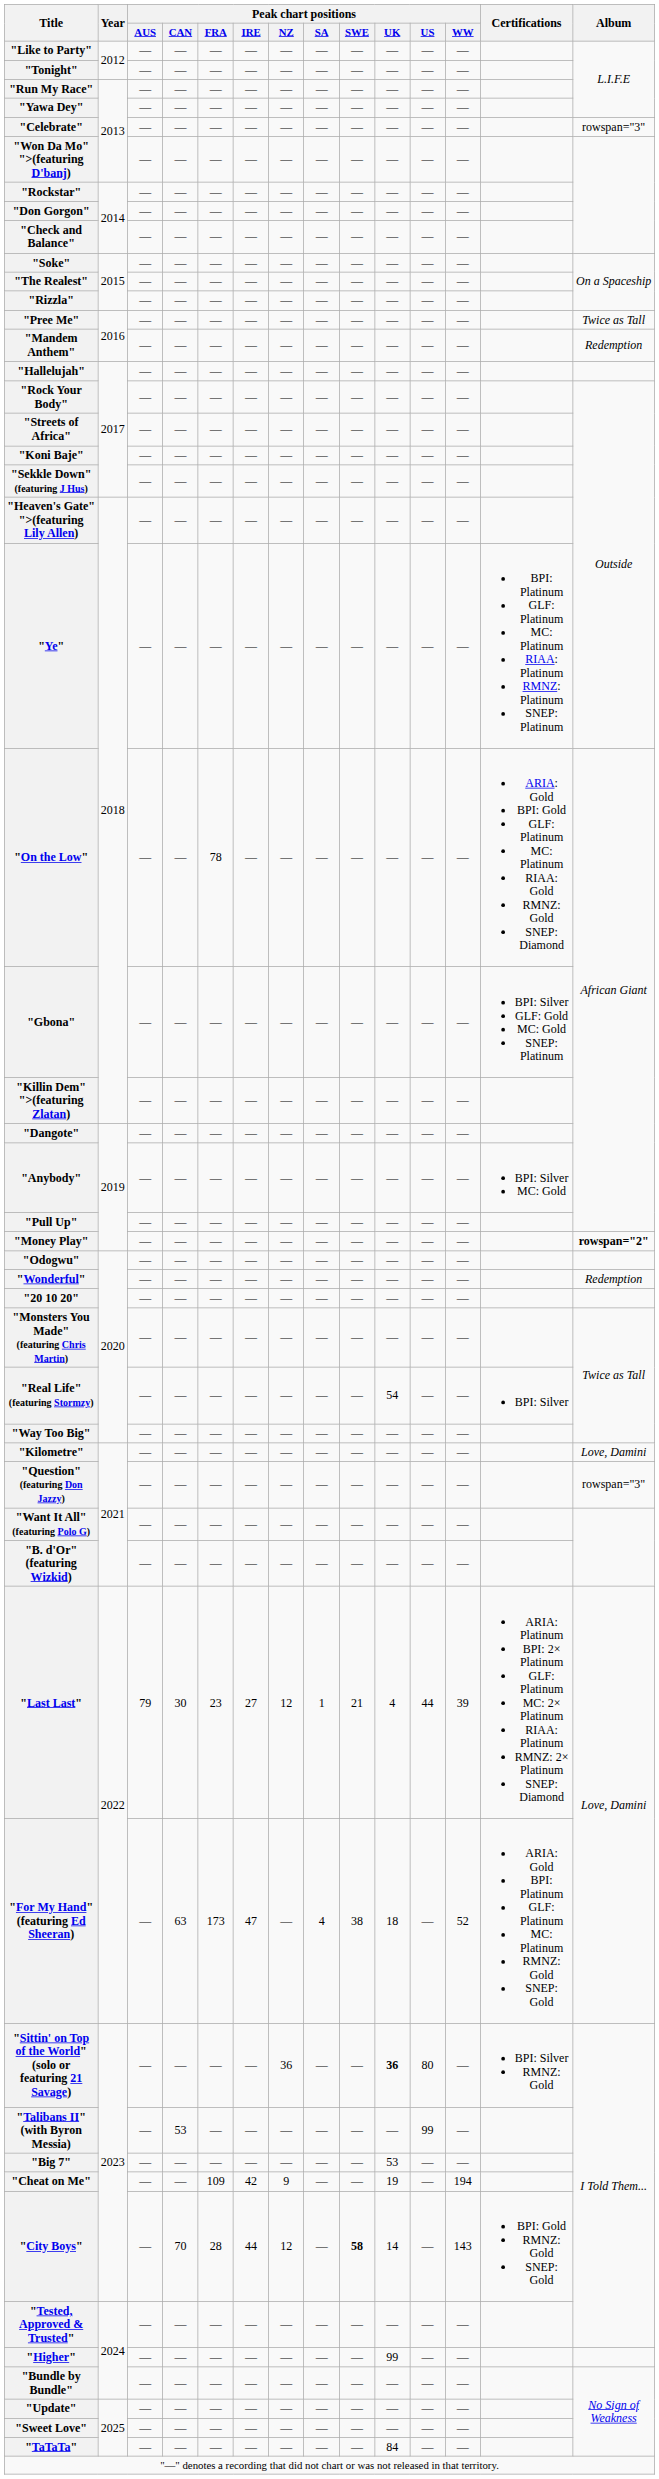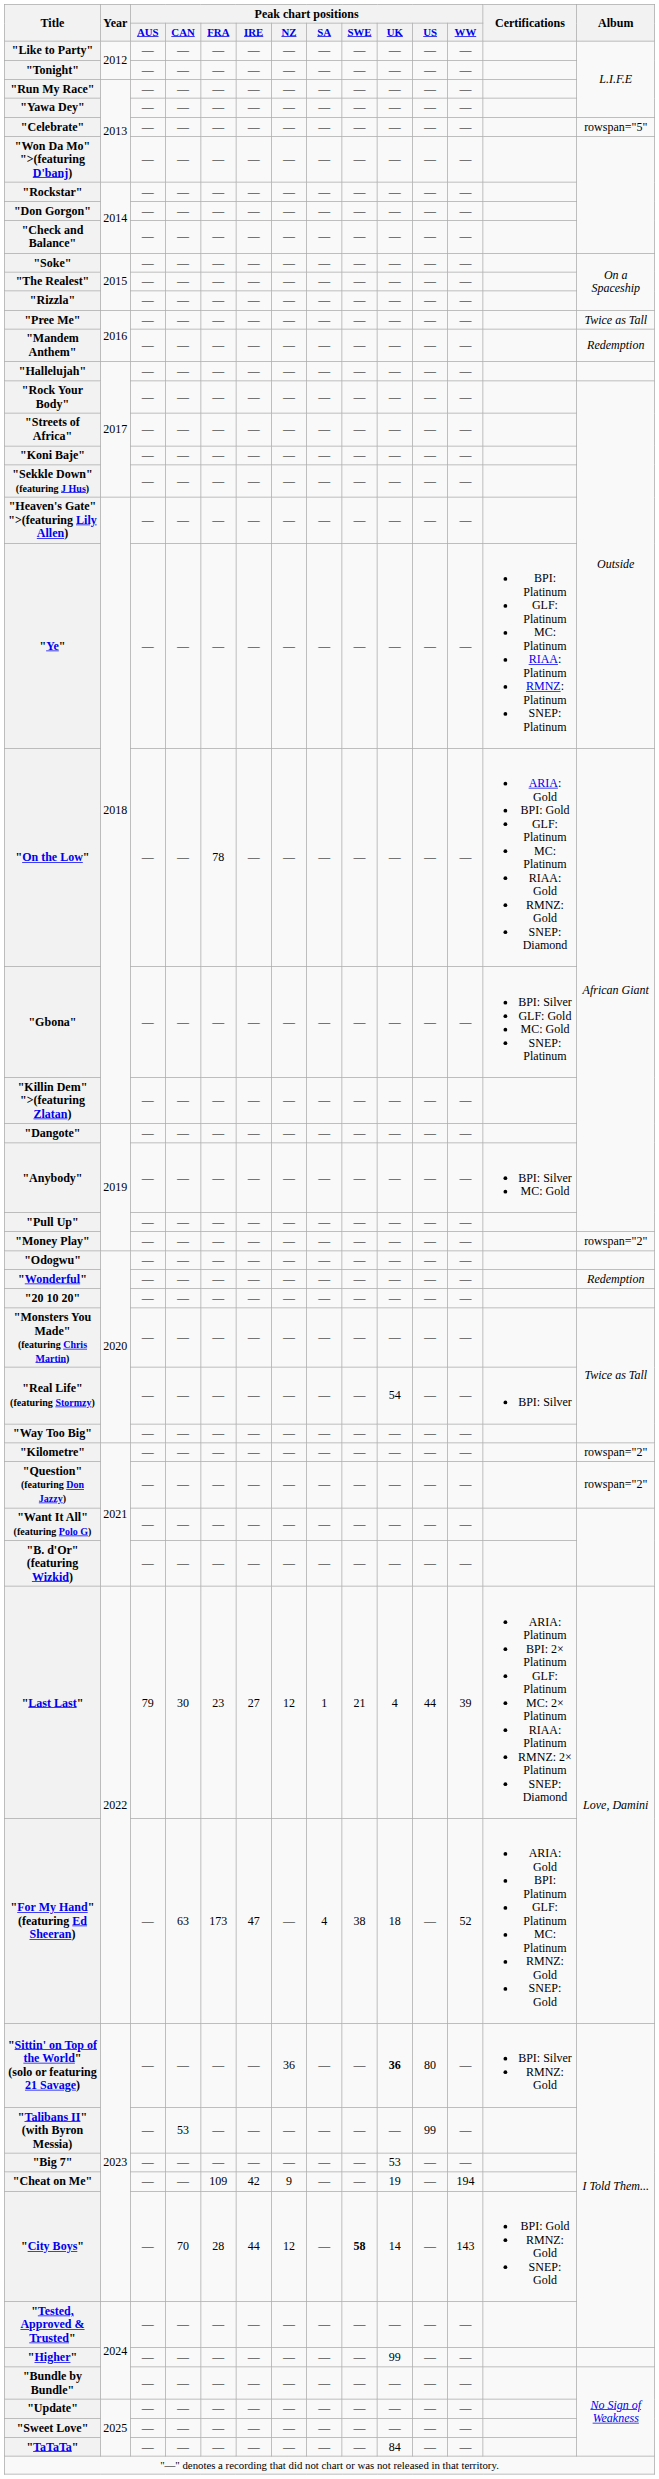(614, 126) rowspan="3" -> (616, 126) rowspan="5"
(614, 1241) bold -> (616, 1241) normal
(614, 1452) Love, Damini -> (616, 1452) rowspan="2"
(614, 1484) rowspan="3" -> (616, 1484) rowspan="2"
